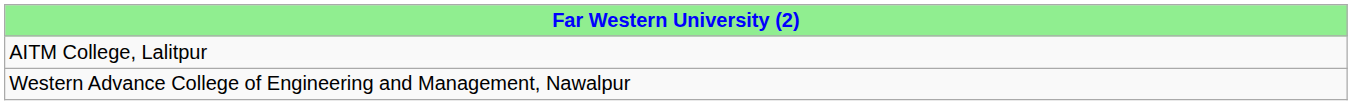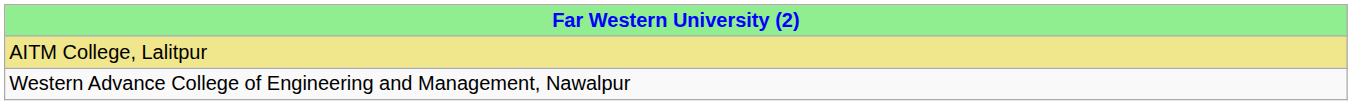(108, 52) no background -> (108, 52) khaki background
